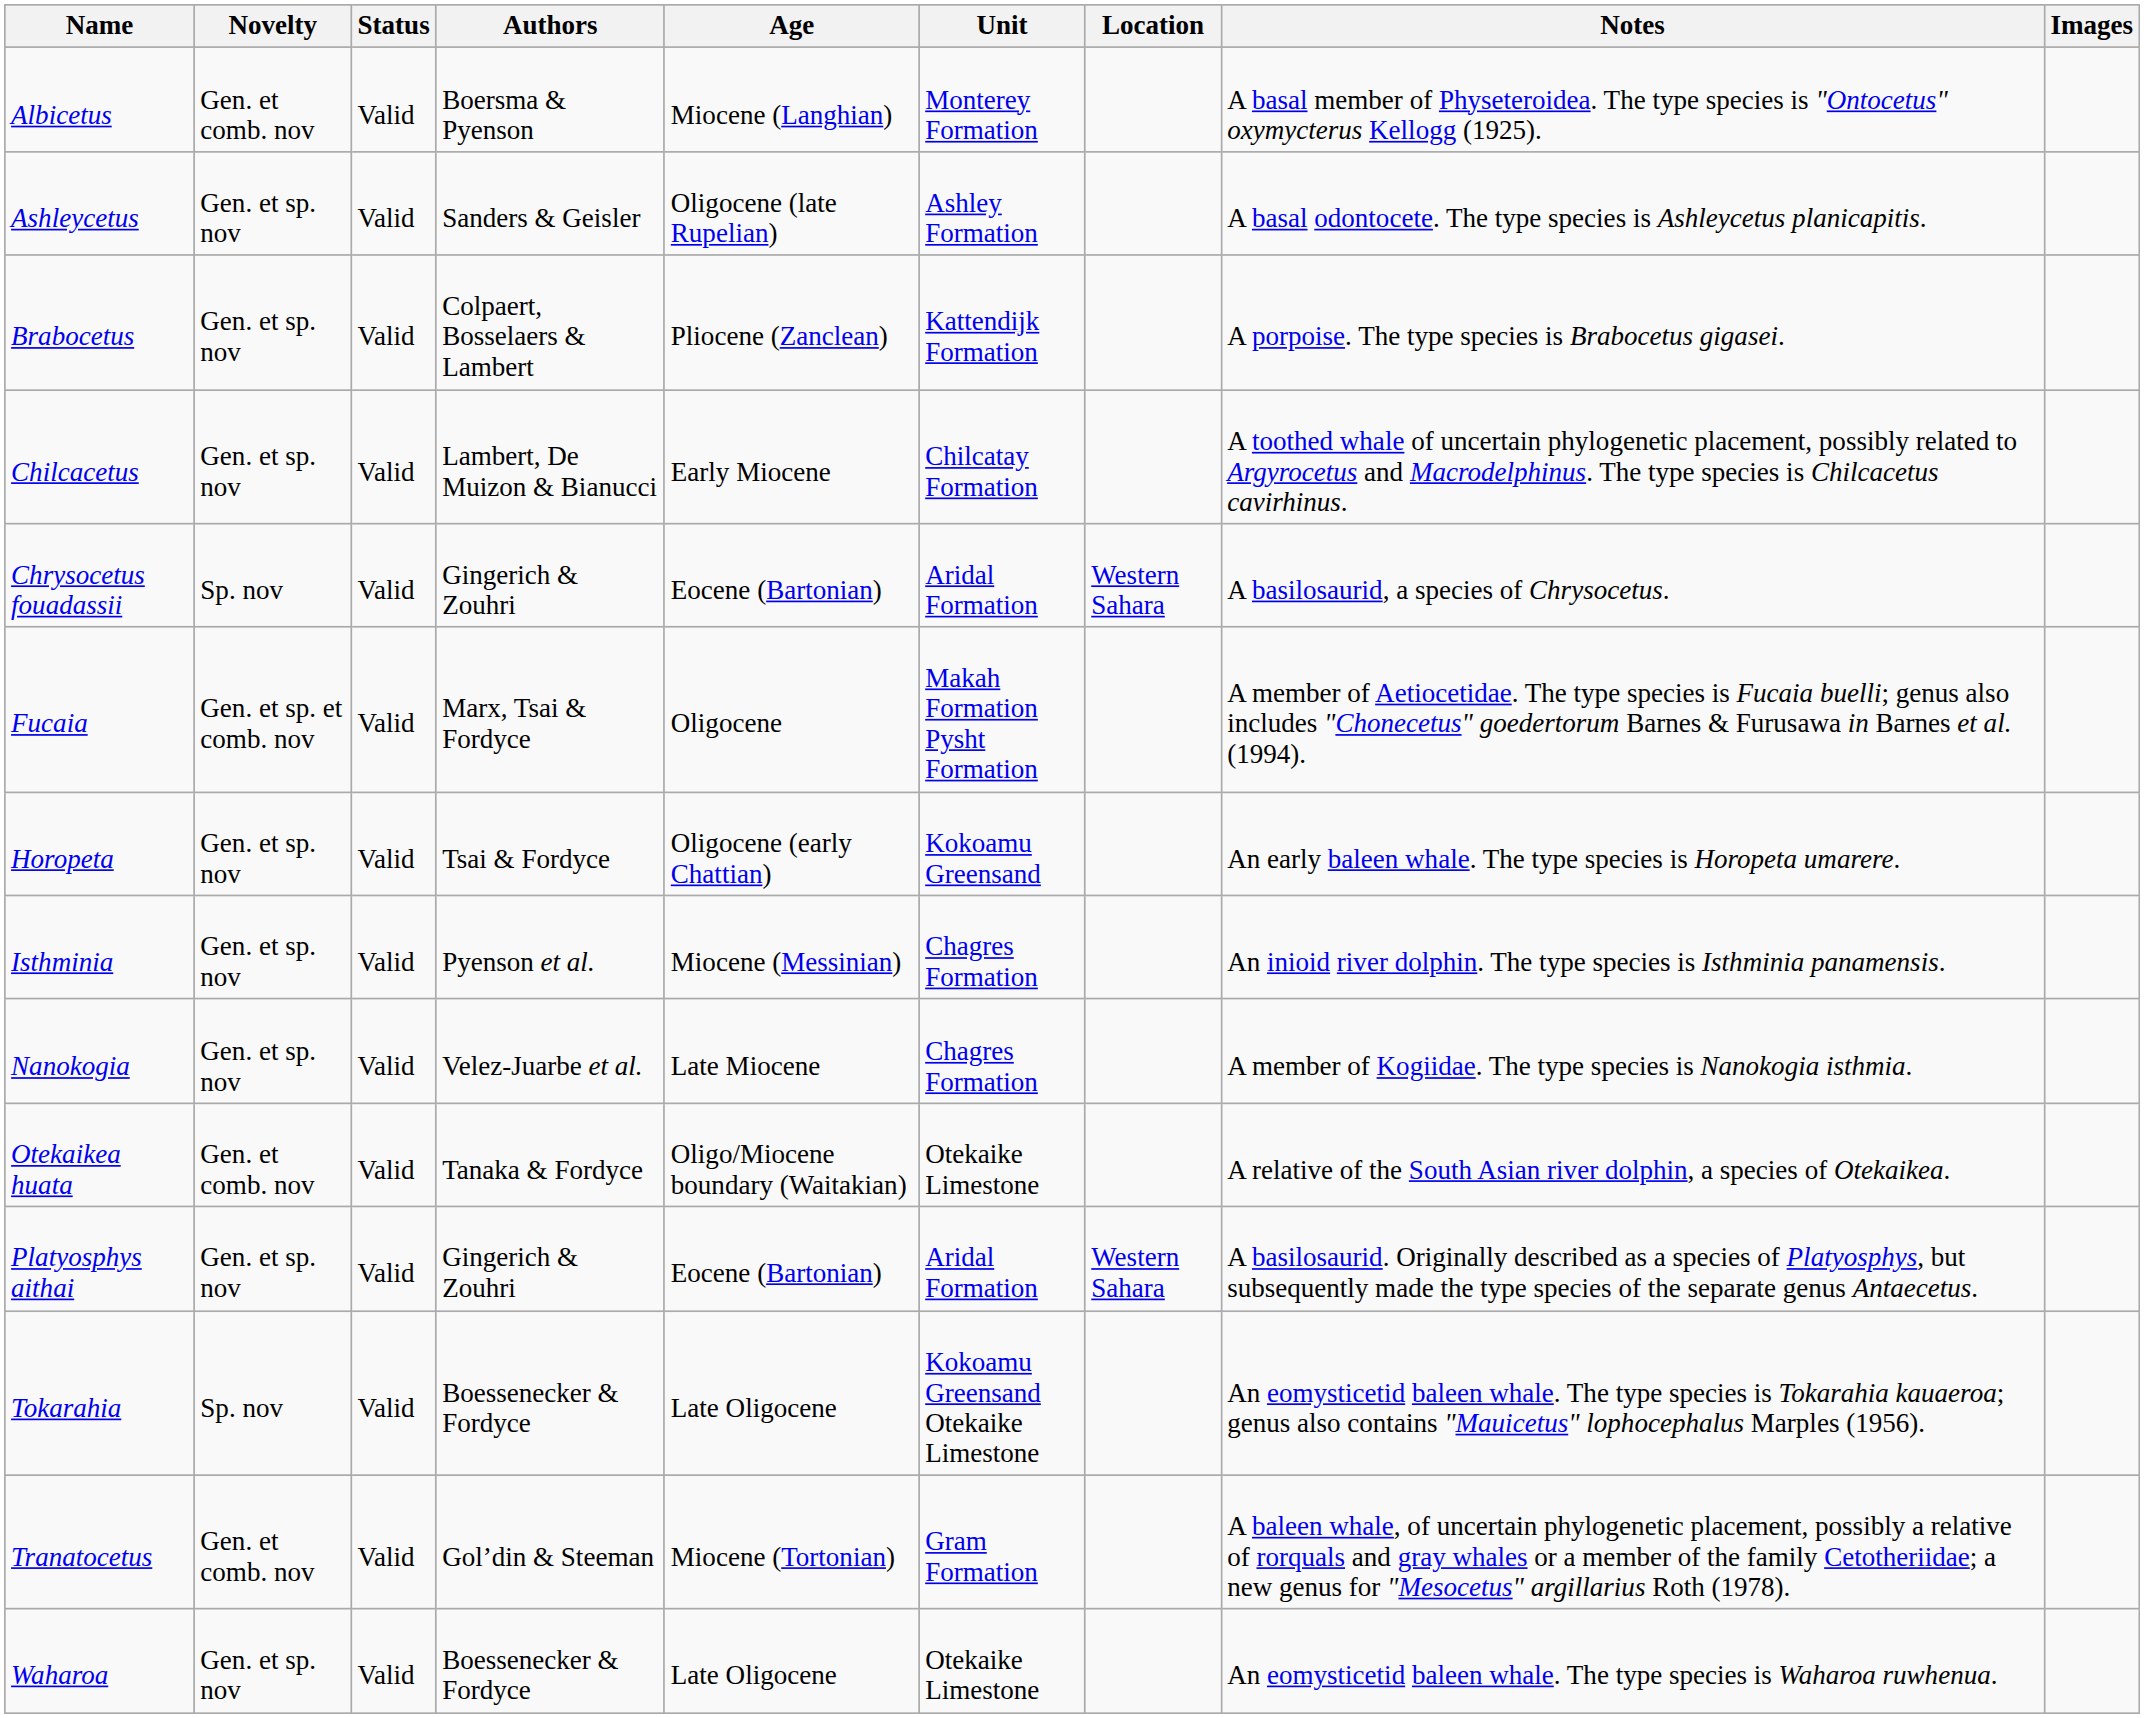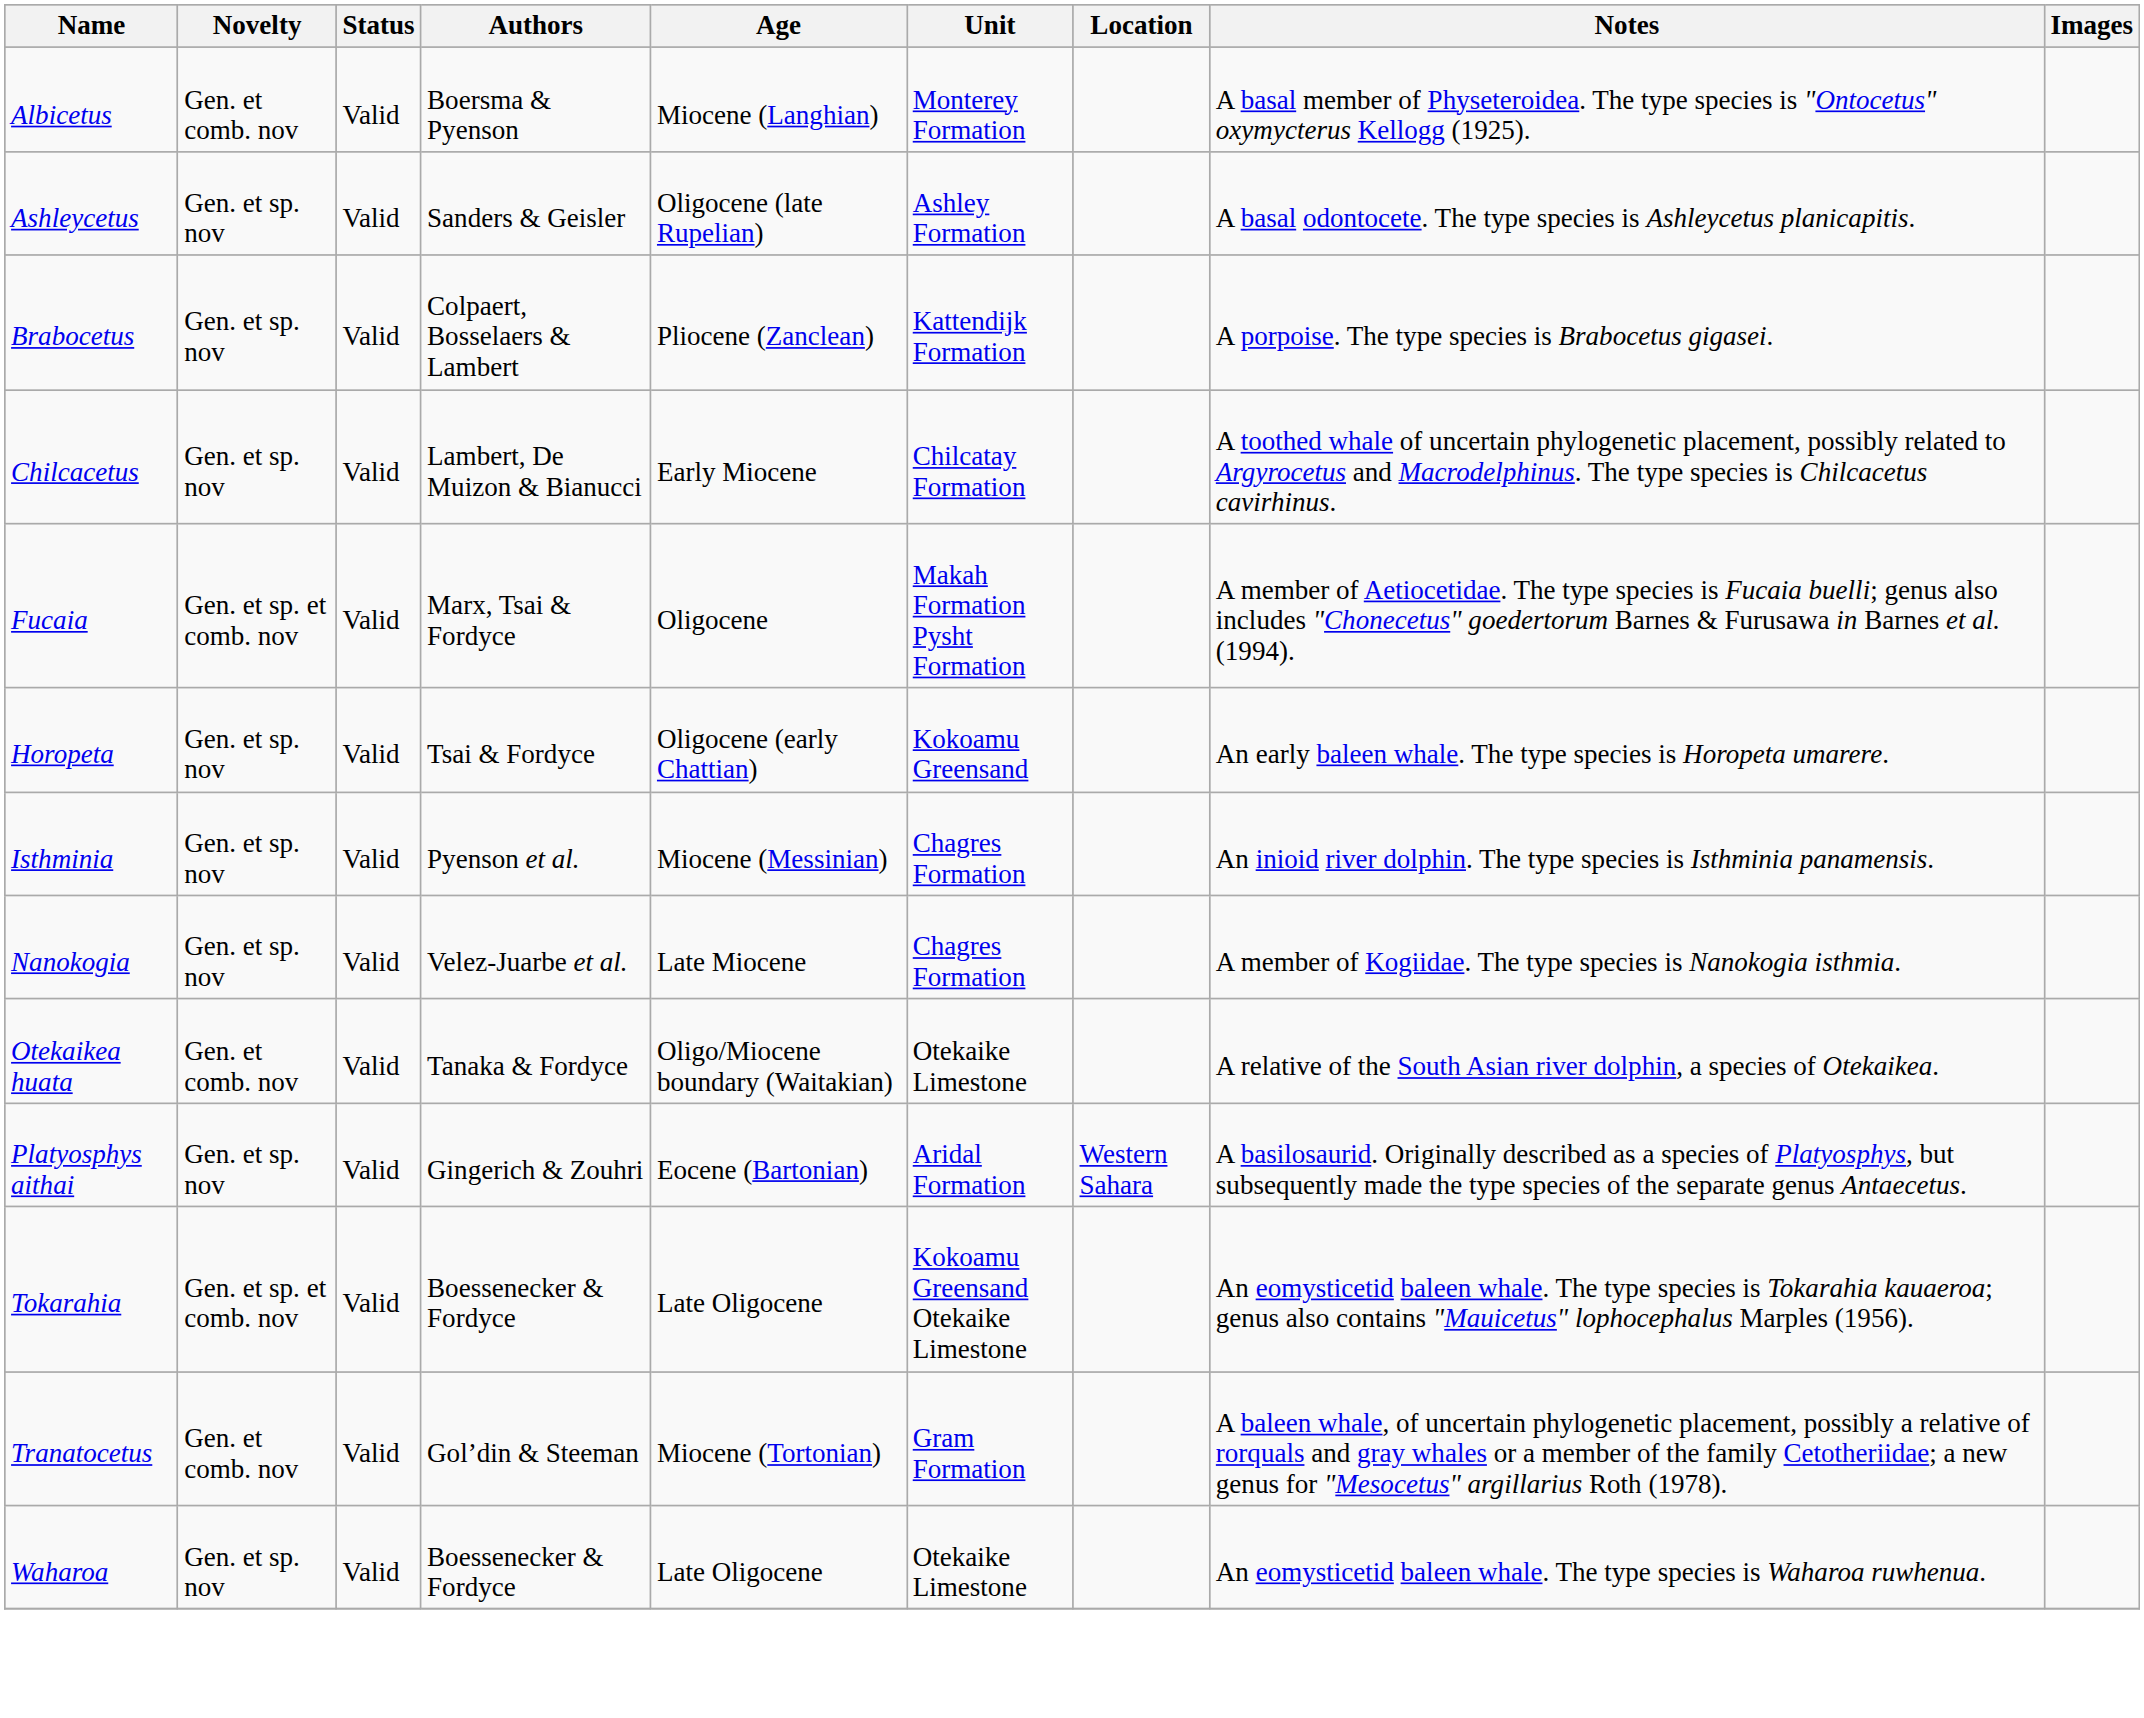- row: (78, 590)
(242, 1407) Sp. nov -> (255, 1303) Gen. et sp. et comb. nov
